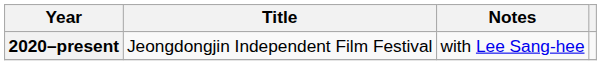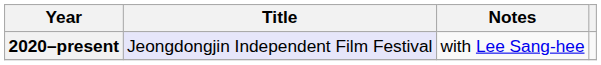(280, 45) no background -> (280, 45) lavender background
